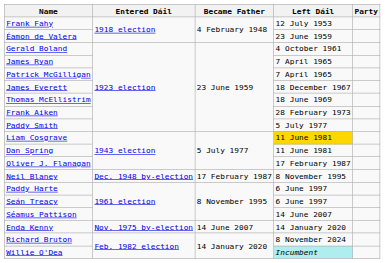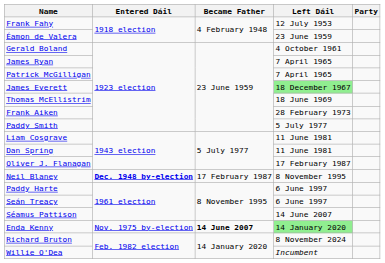(313, 87) no background -> (313, 87) lightgreen background
(304, 138) gold background -> (304, 138) no background
(144, 176) normal -> (144, 176) bold
(225, 227) normal -> (225, 227) bold
(311, 227) no background -> (311, 227) lightgreen background
(297, 252) paleturquoise background -> (297, 252) no background
